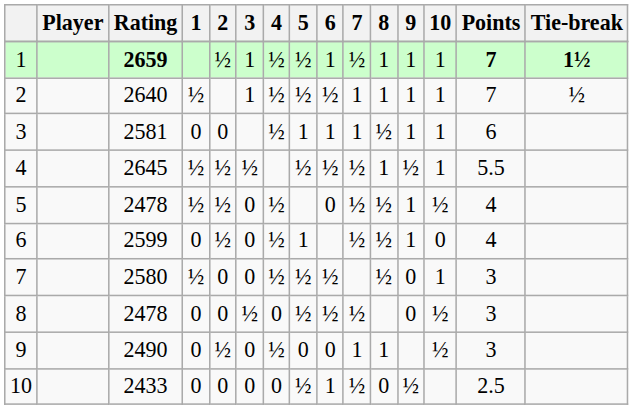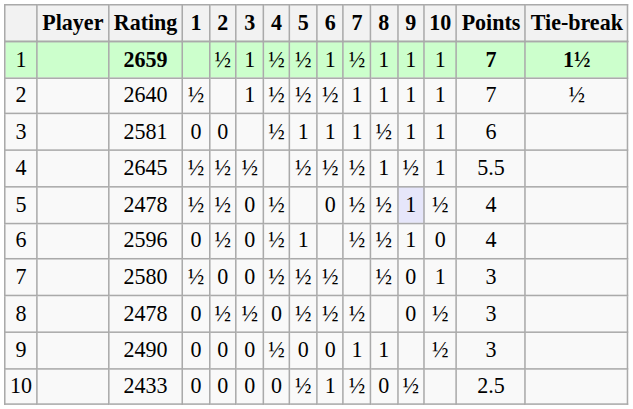(411, 204) no background -> (411, 204) lavender background
(146, 241) 2599 -> (146, 241) 2596
(223, 313) 0 -> (223, 313) ½
(223, 350) ½ -> (223, 350) 0
